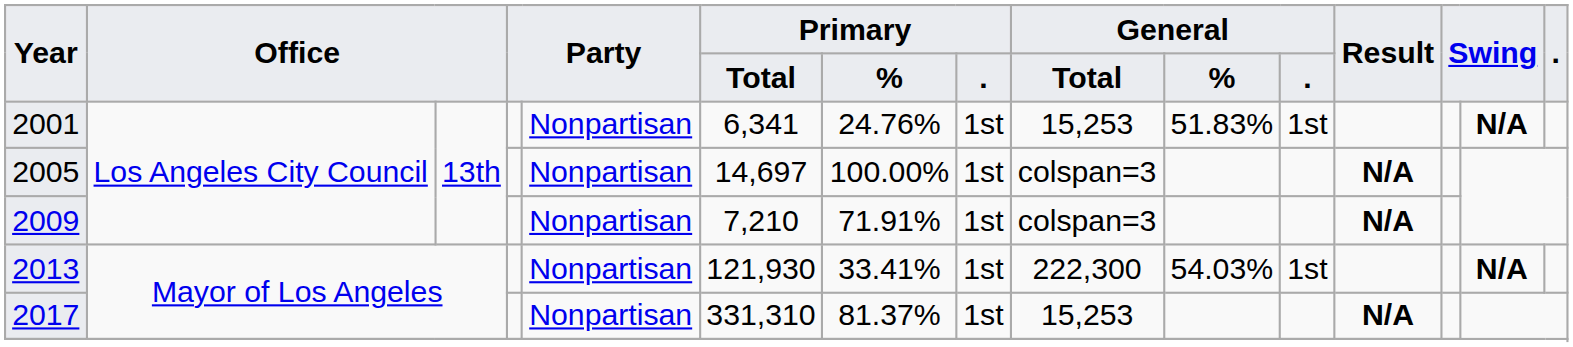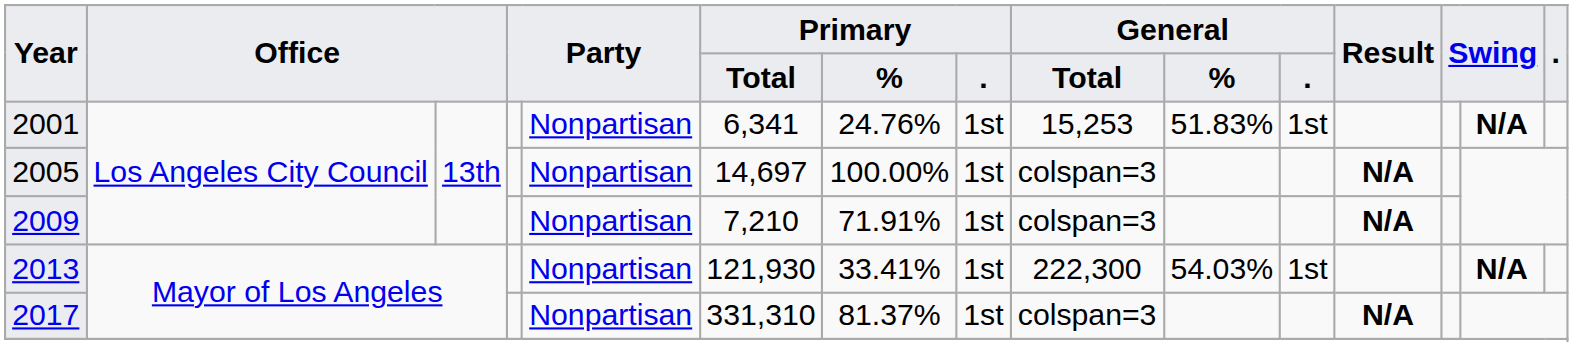(1087, 316) 15,253 -> (1087, 316) colspan=3
